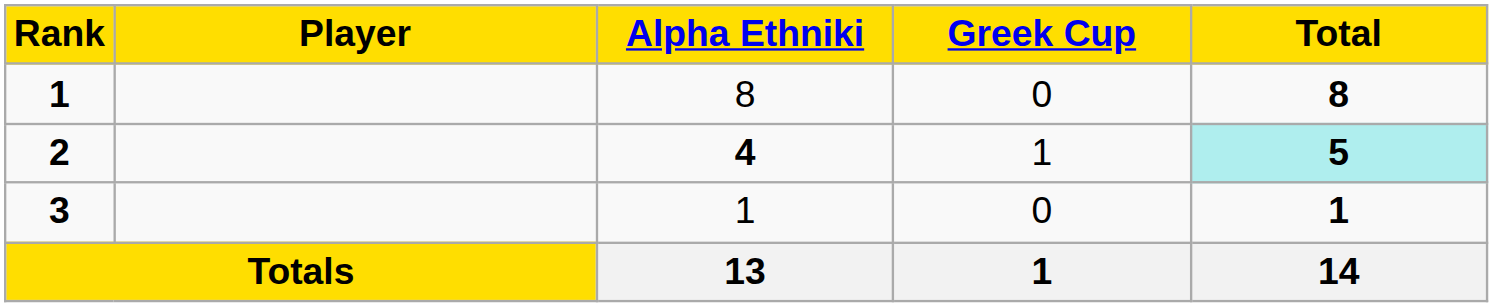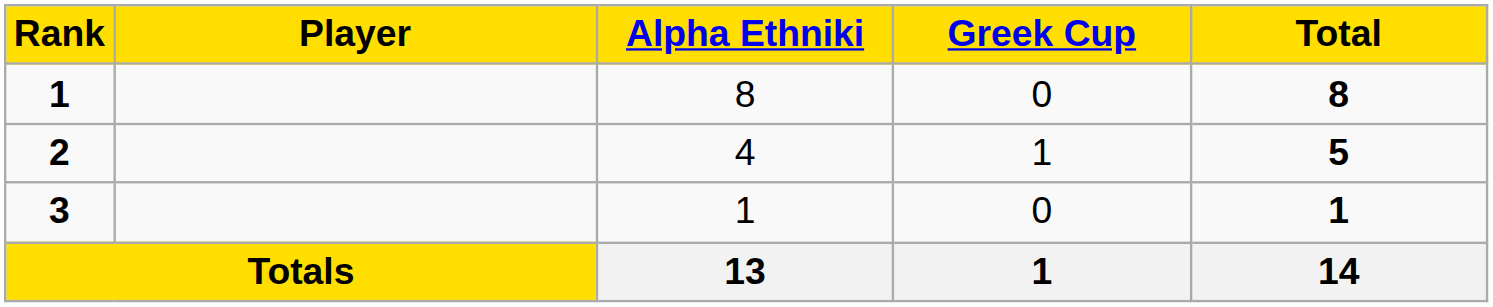(745, 152) bold -> (745, 152) normal
(1339, 152) paleturquoise background -> (1339, 152) no background
